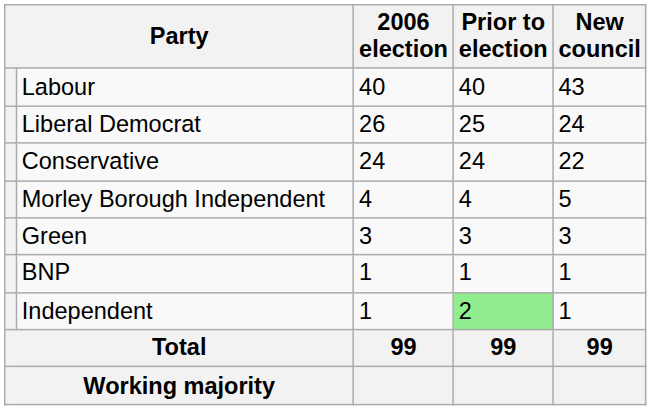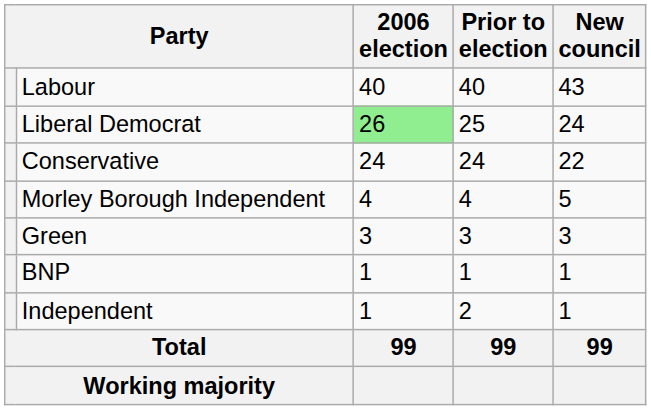(372, 124) no background -> (372, 124) lightgreen background
(465, 310) lightgreen background -> (465, 310) no background
